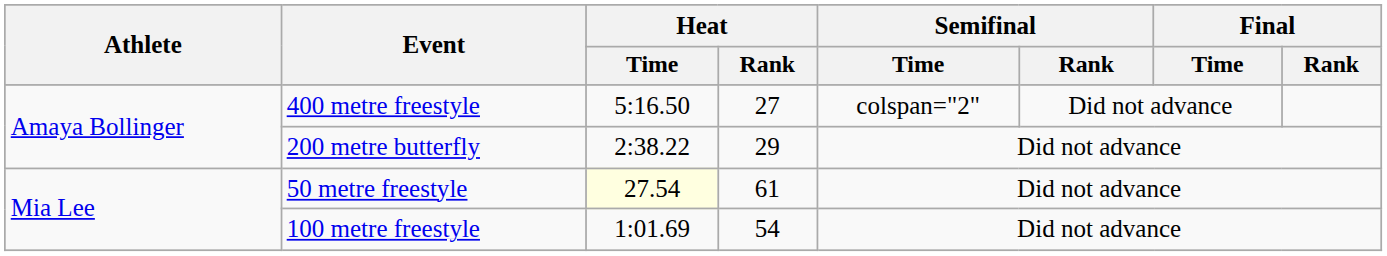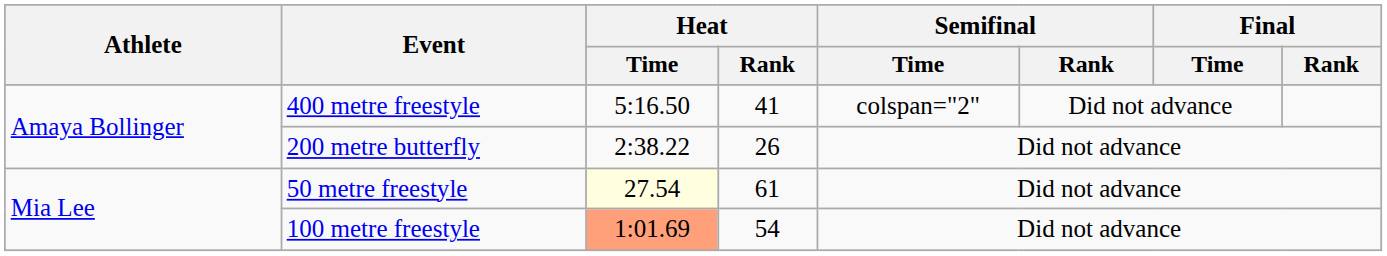(767, 105) 27 -> (767, 105) 41
(767, 147) 29 -> (767, 147) 26
(652, 229) no background -> (652, 229) lightsalmon background
